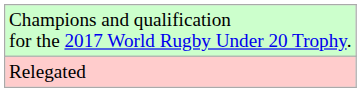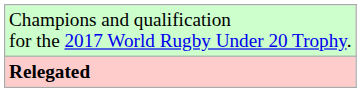(47, 71) normal -> (50, 71) bold
